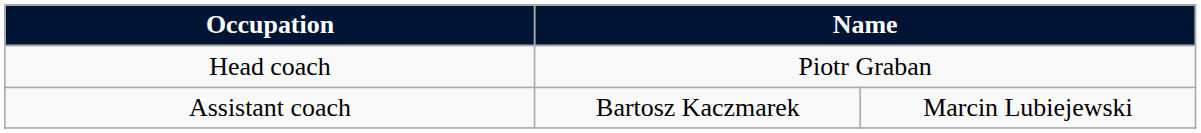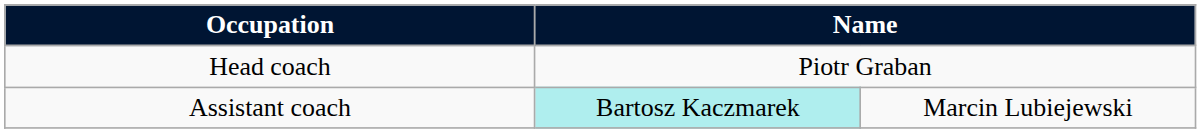(698, 107) no background -> (698, 107) paleturquoise background
